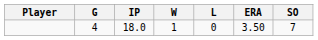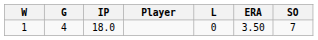columns swapped: (40, 12) <-> (174, 12)
